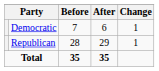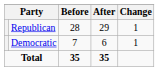rows swapped: (33, 43) <-> (34, 27)
